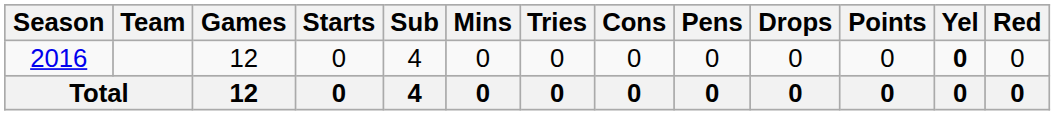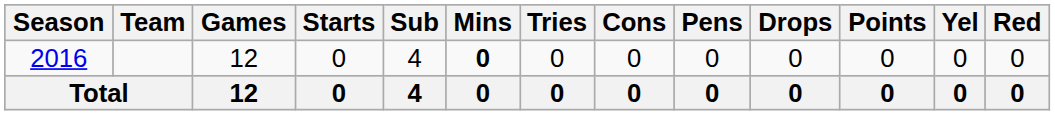(483, 57) normal -> (483, 57) bold
(960, 57) bold -> (960, 57) normal
